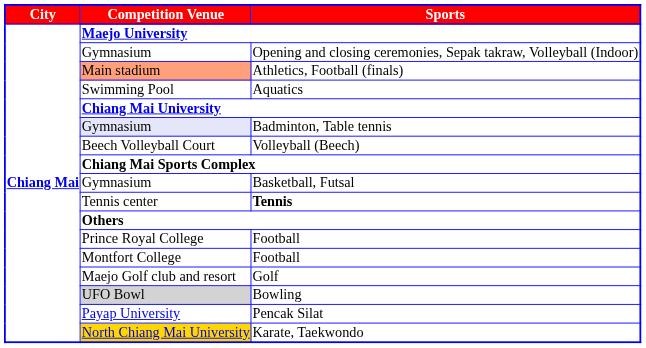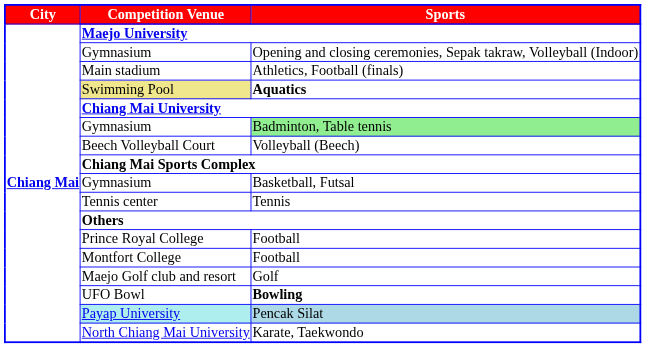(121, 70) lightsalmon background -> (121, 70) no background
(128, 89) no background -> (128, 89) khaki background
(278, 89) normal -> (279, 89) bold
(117, 126) lavender background -> (117, 126) no background
(322, 126) no background -> (322, 126) lightgreen background
(272, 201) bold -> (271, 201) normal
(113, 295) lightgrey background -> (113, 295) no background
(277, 295) normal -> (277, 295) bold
(131, 313) no background -> (131, 313) paleturquoise background
(288, 313) no background -> (288, 313) lightblue background
(166, 332) gold background -> (166, 332) no background
